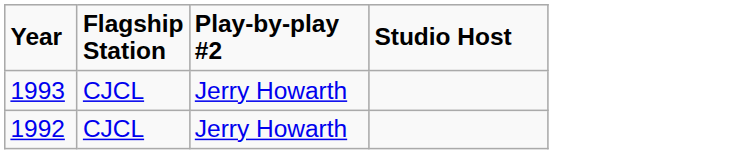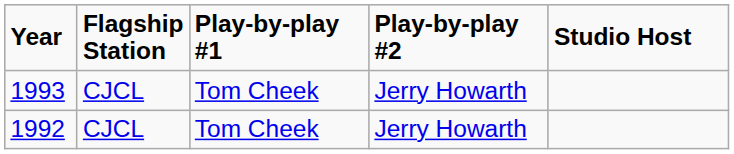+ column: (267, 37)
